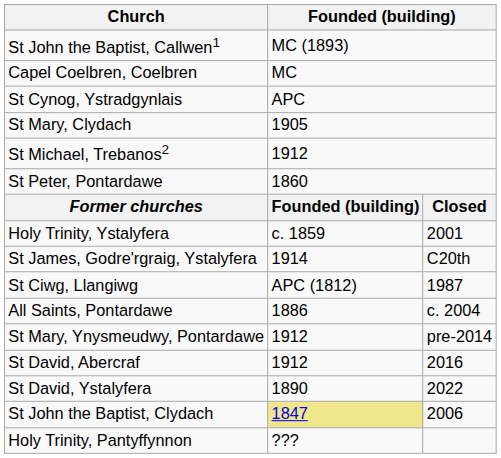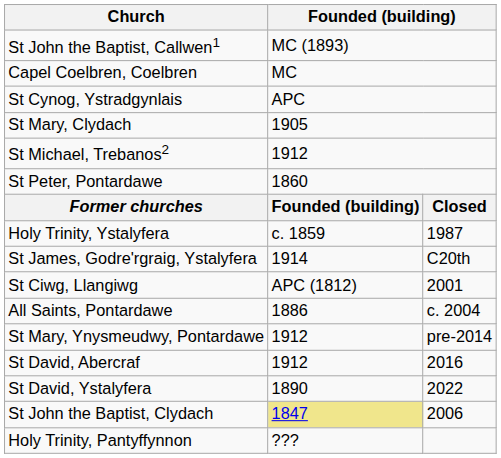(445, 233) 2001 -> (445, 233) 1987
(445, 285) 1987 -> (445, 285) 2001
